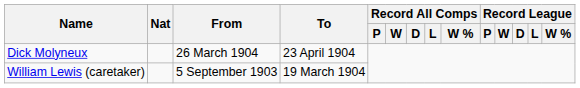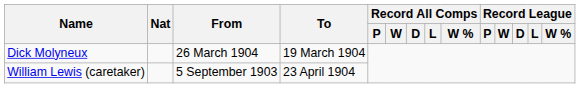(319, 53) 23 April 1904 -> (324, 53) 19 March 1904
(324, 72) 19 March 1904 -> (319, 72) 23 April 1904
